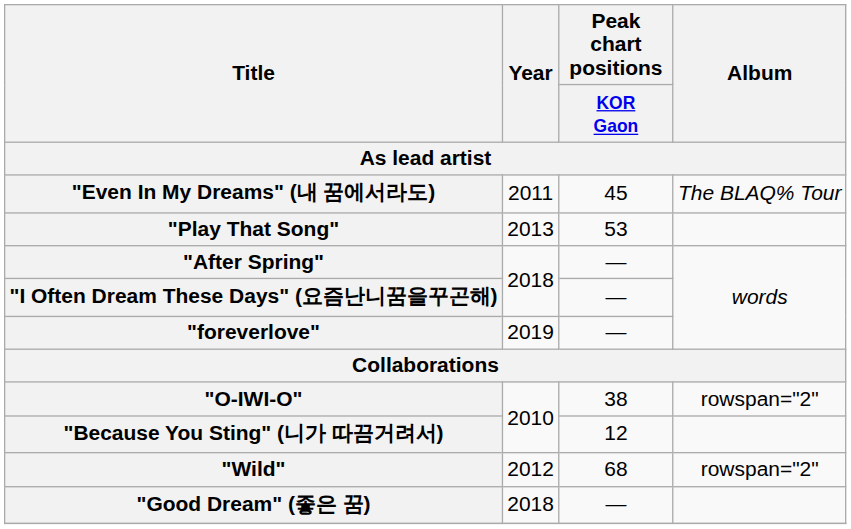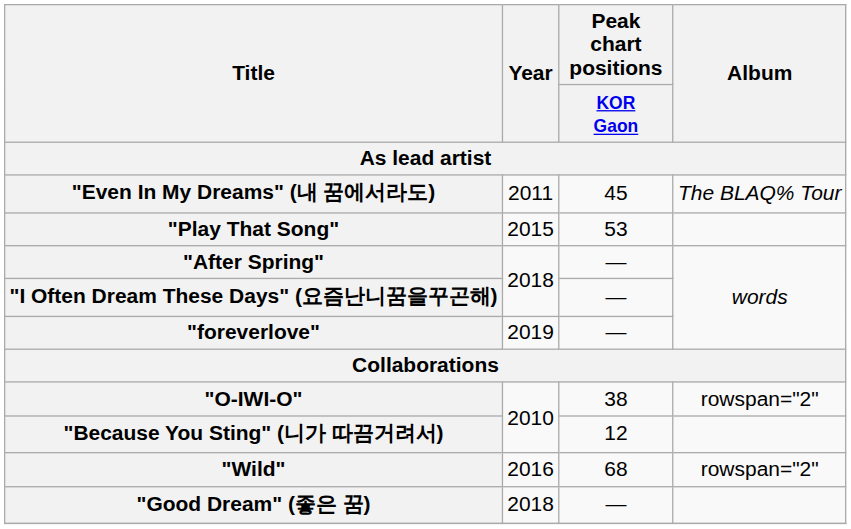(531, 228) 2013 -> (531, 228) 2015
(531, 469) 2012 -> (531, 469) 2016
